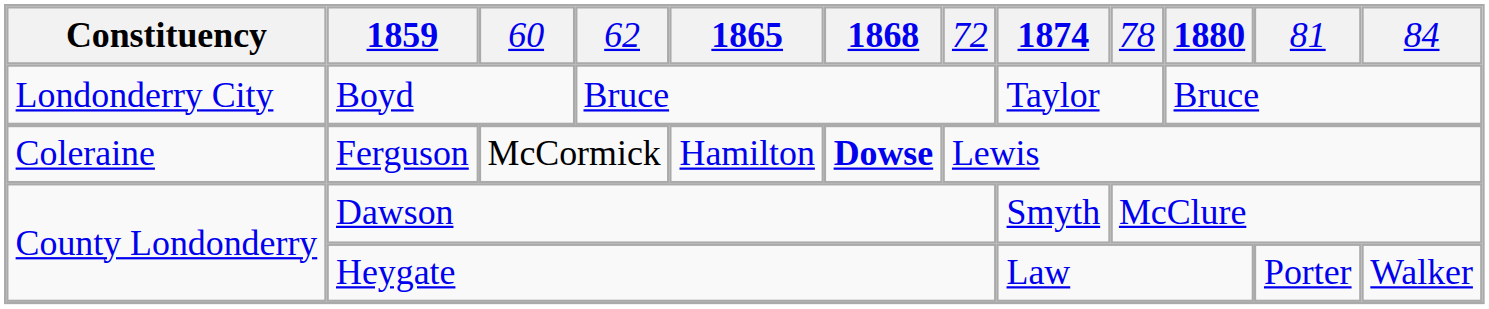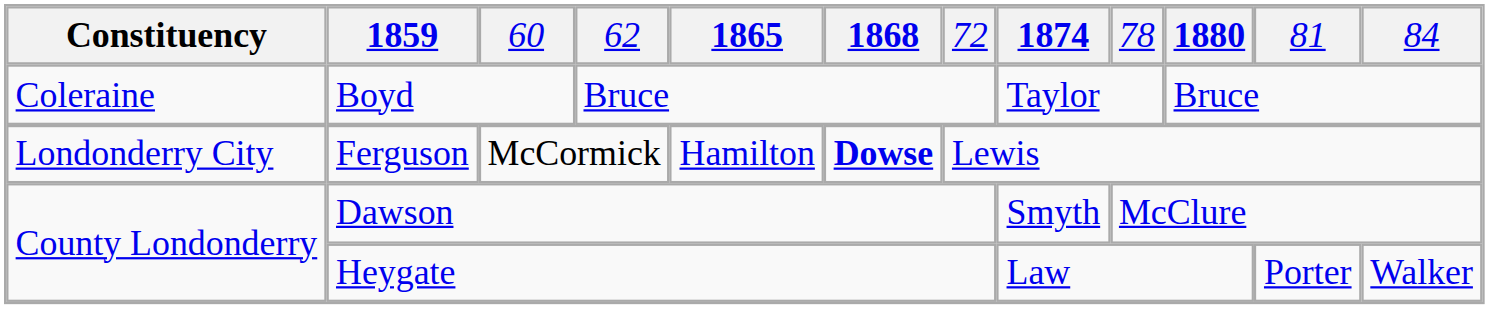(145, 94) Londonderry City -> (85, 94) Coleraine
(85, 153) Coleraine -> (145, 153) Londonderry City
